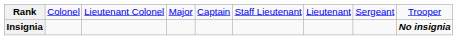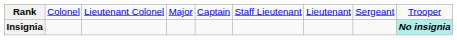(425, 27) no background -> (425, 27) paleturquoise background
